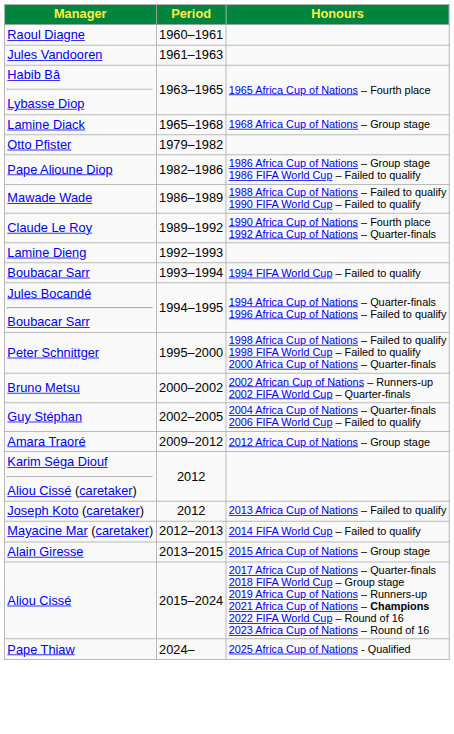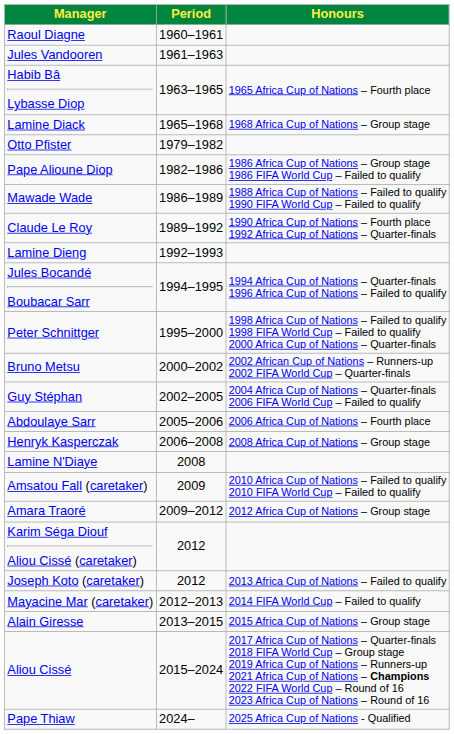- row: (49, 273)
+ row: (51, 421)
+ row: (63, 441)
+ row: (52, 462)
+ row: (77, 486)
